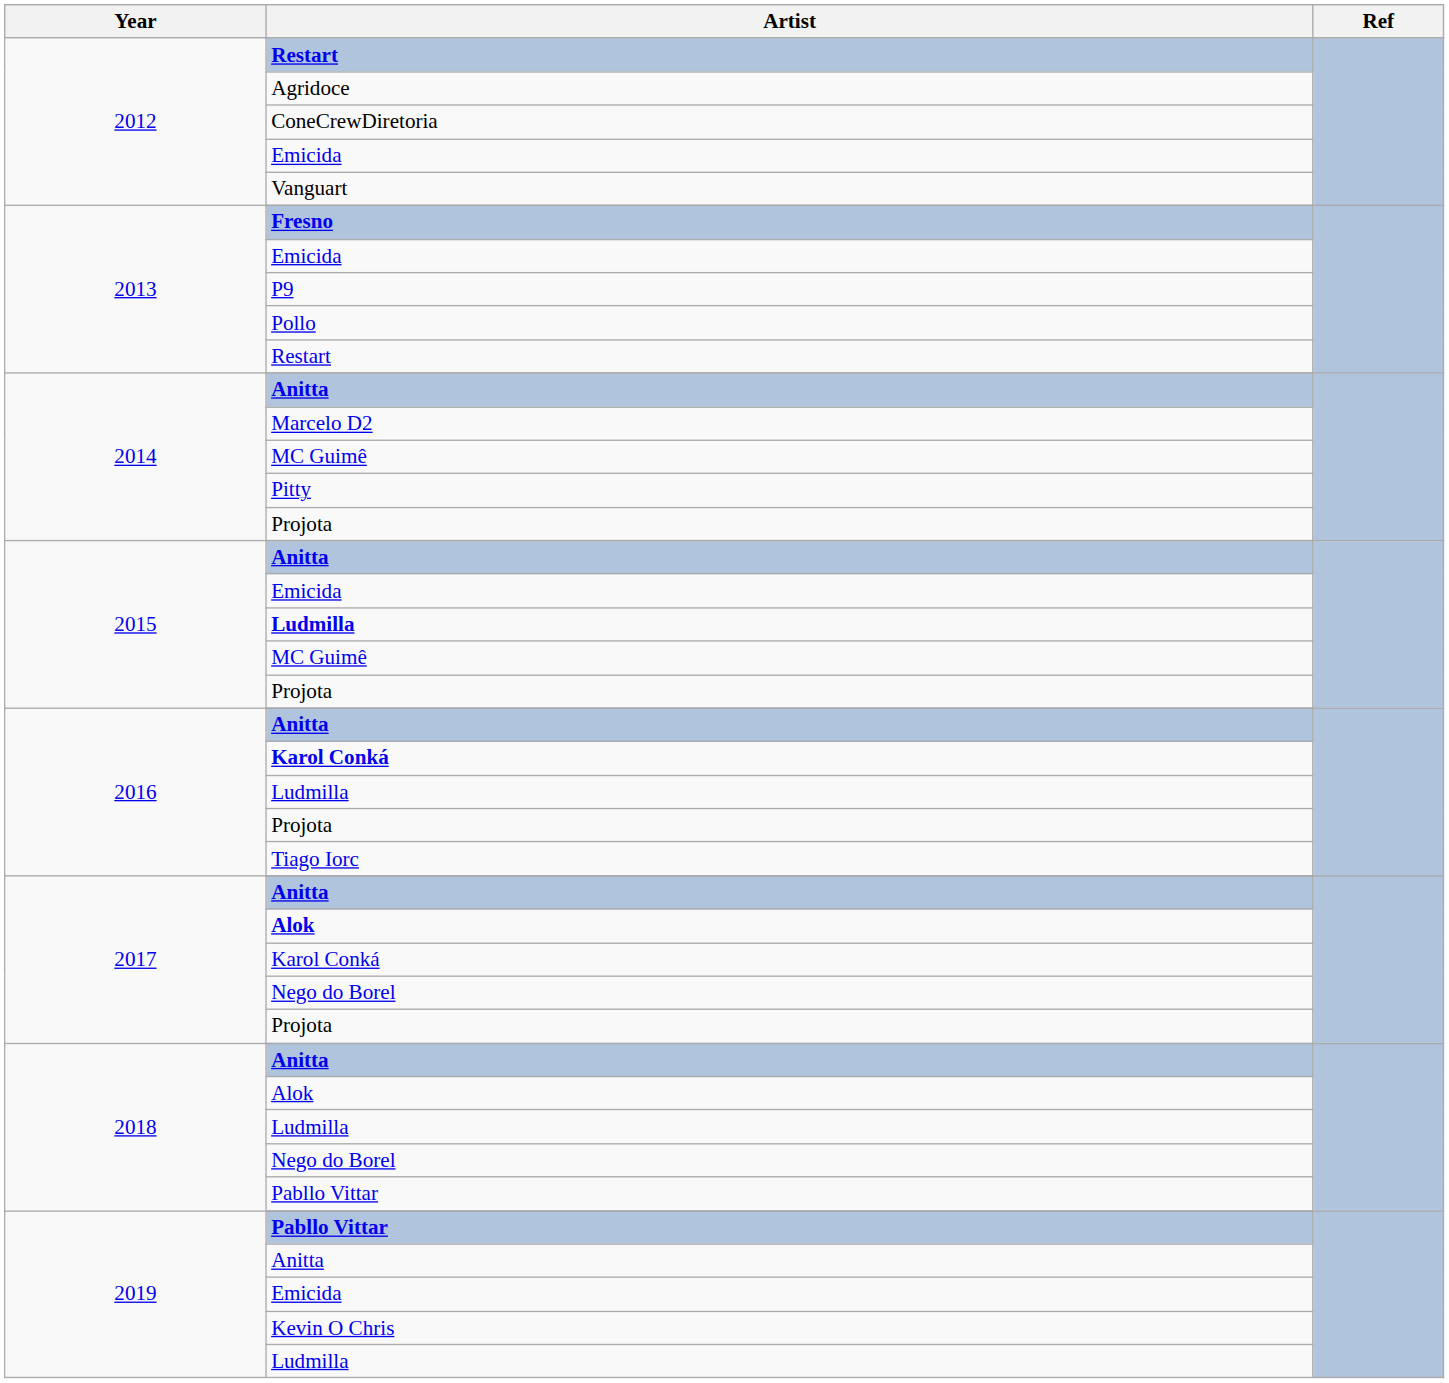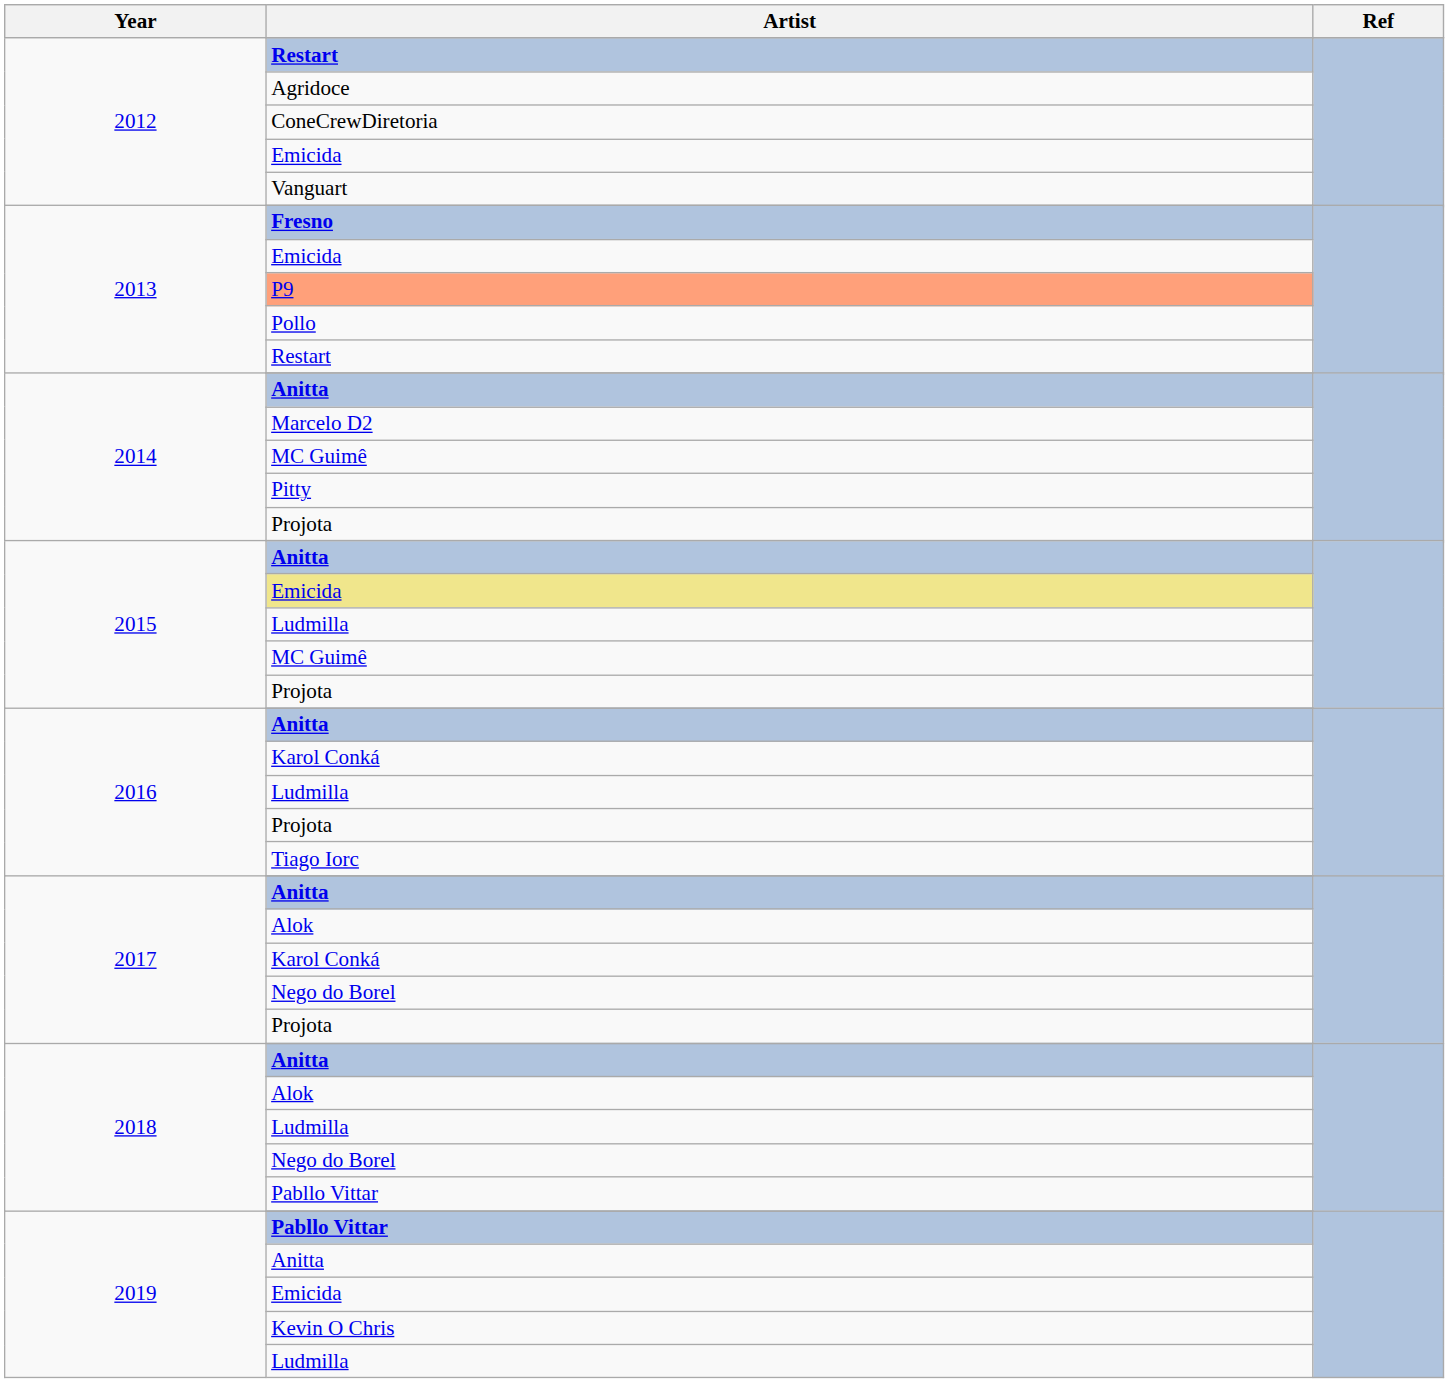(282, 289) no background -> (282, 289) lightsalmon background
(306, 590) no background -> (306, 590) khaki background
(313, 624) bold -> (310, 624) normal
(330, 758) bold -> (325, 758) normal
(293, 925) bold -> (292, 925) normal
